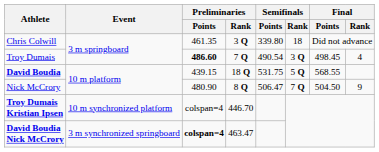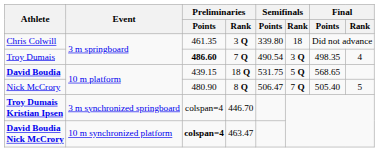(328, 57) 498.45 -> (328, 57) 498.35
(328, 72) 568.55 -> (328, 72) 568.65
(328, 87) 504.50 -> (328, 87) 505.40
(360, 87) 9 -> (360, 87) 5
(120, 108) 10 m synchronized platform -> (124, 108) 3 m synchronized springboard
(124, 134) 3 m synchronized springboard -> (120, 134) 10 m synchronized platform
